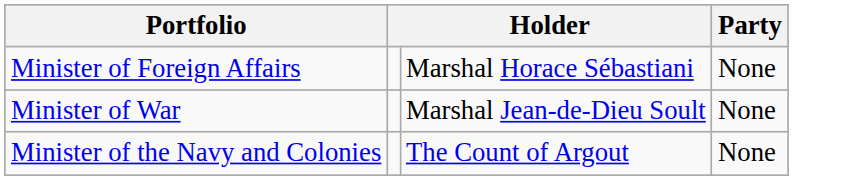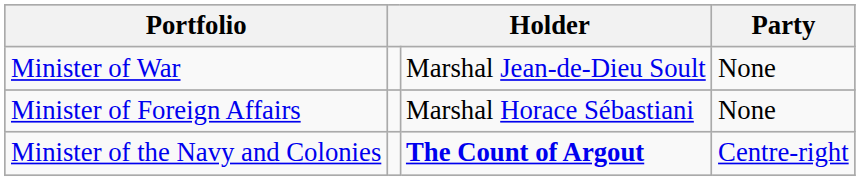rows swapped: (156, 68) <-> (96, 110)
(517, 152) normal -> (525, 152) bold
(747, 152) None -> (783, 152) Centre-right
